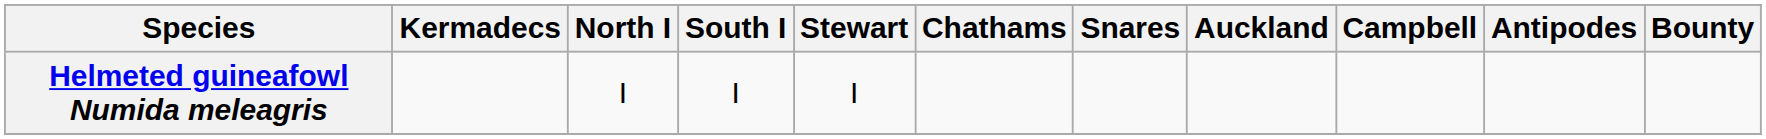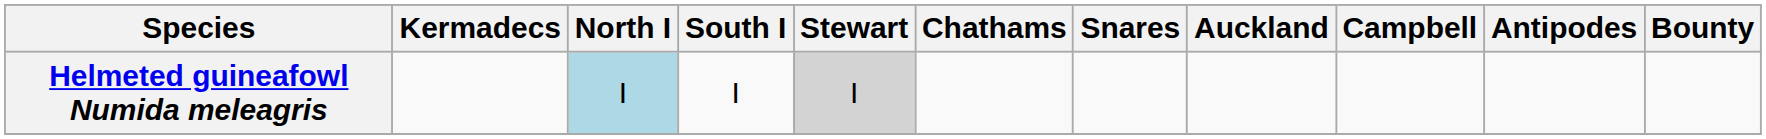(623, 92) no background -> (623, 92) lightblue background
(854, 92) no background -> (854, 92) lightgrey background
